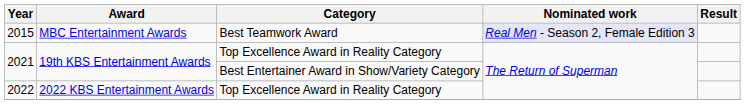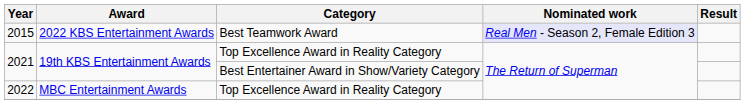(113, 33) MBC Entertainment Awards -> (127, 33) 2022 KBS Entertainment Awards
(127, 90) 2022 KBS Entertainment Awards -> (113, 90) MBC Entertainment Awards
